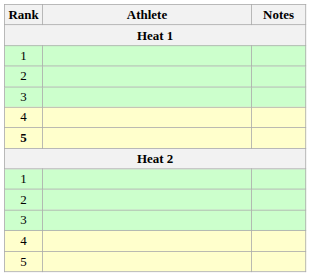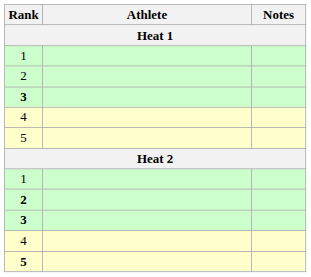(24, 96) normal -> (24, 96) bold
(24, 138) bold -> (24, 138) normal
(24, 199) normal -> (24, 199) bold
(24, 220) normal -> (24, 220) bold
(24, 261) normal -> (24, 261) bold
